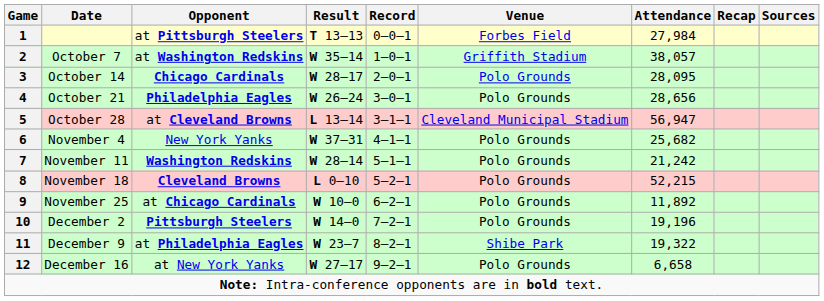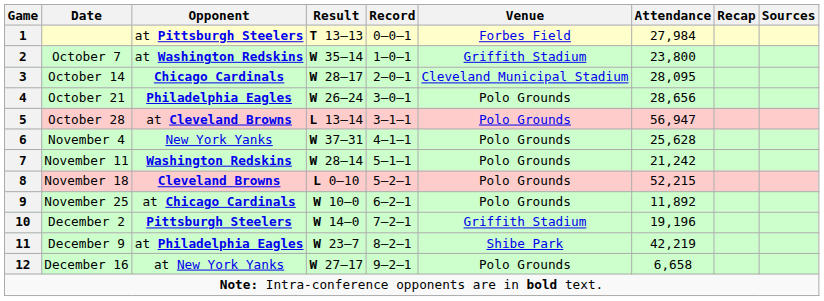(673, 56) 38,057 -> (673, 56) 23,800
(525, 77) Polo Grounds -> (525, 77) Cleveland Municipal Stadium
(525, 119) Cleveland Municipal Stadium -> (525, 119) Polo Grounds
(673, 139) 25,682 -> (673, 139) 25,628
(525, 223) Polo Grounds -> (525, 223) Griffith Stadium
(673, 243) 19,322 -> (673, 243) 42,219
